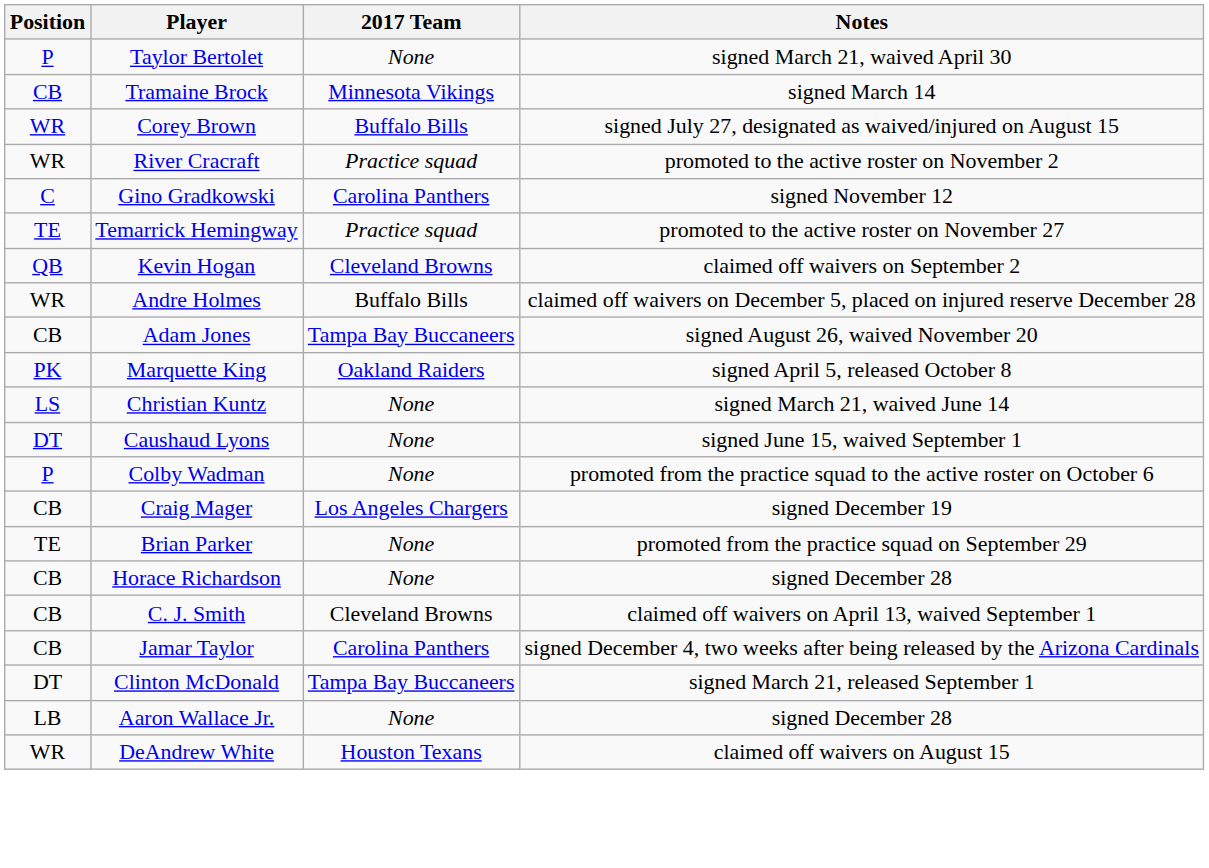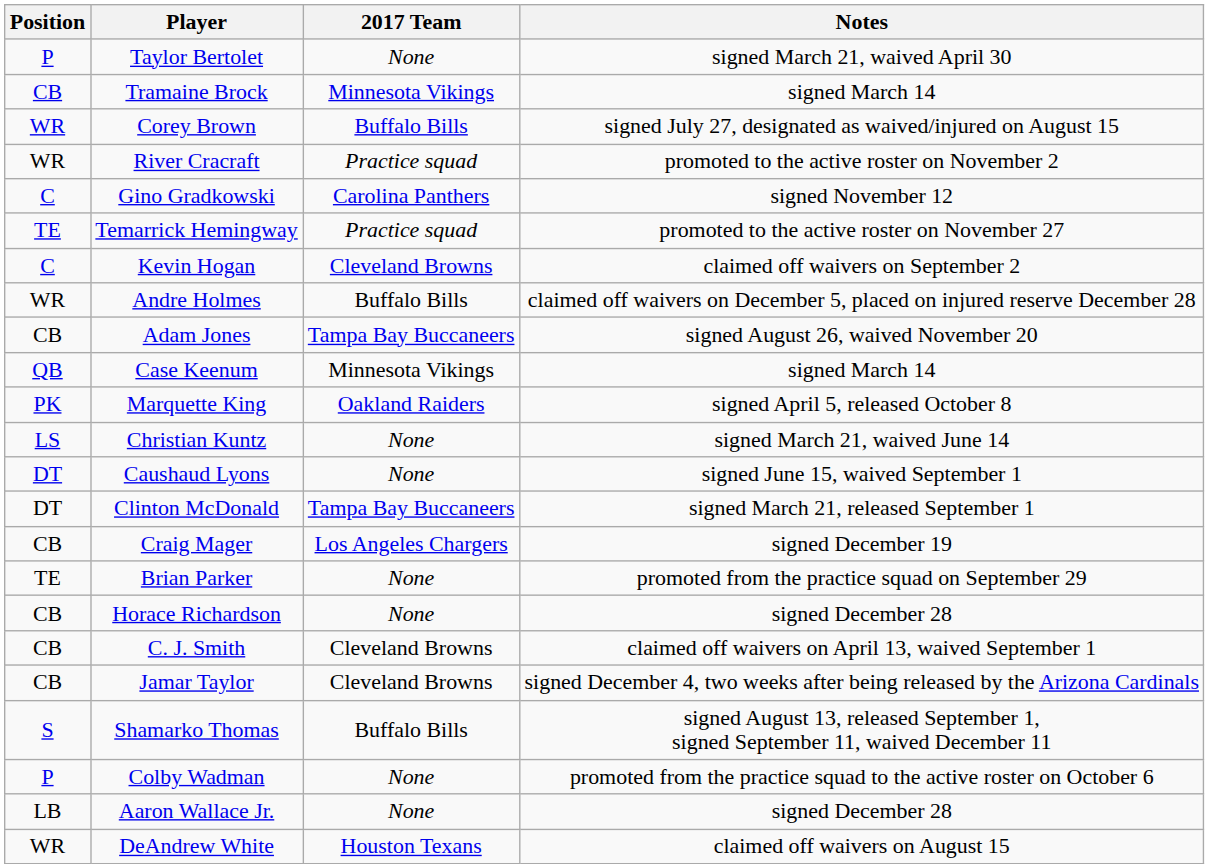(47, 265) QB -> (47, 265) C
+ row: (197, 369)
rows swapped: (197, 682) <-> (197, 473)
(411, 647) Carolina Panthers -> (411, 682) Cleveland Browns
+ row: (197, 729)
